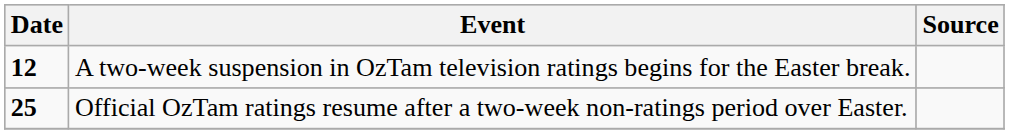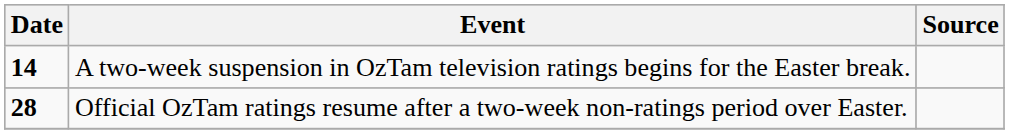(24, 66) 12 -> (24, 66) 14
(24, 107) 25 -> (24, 107) 28
